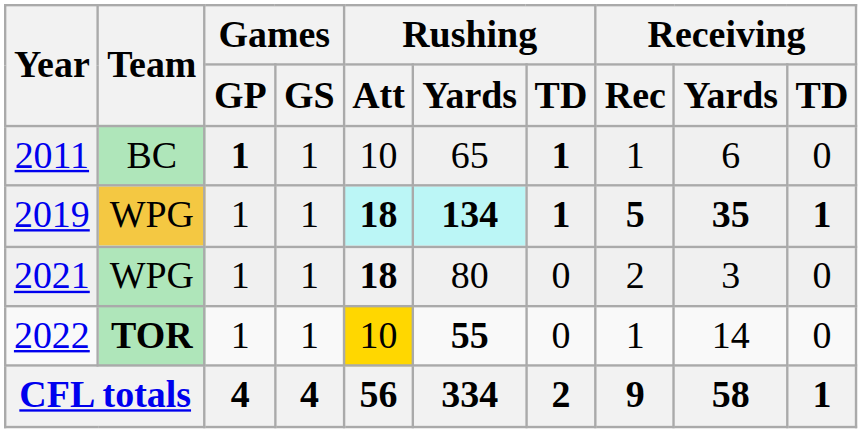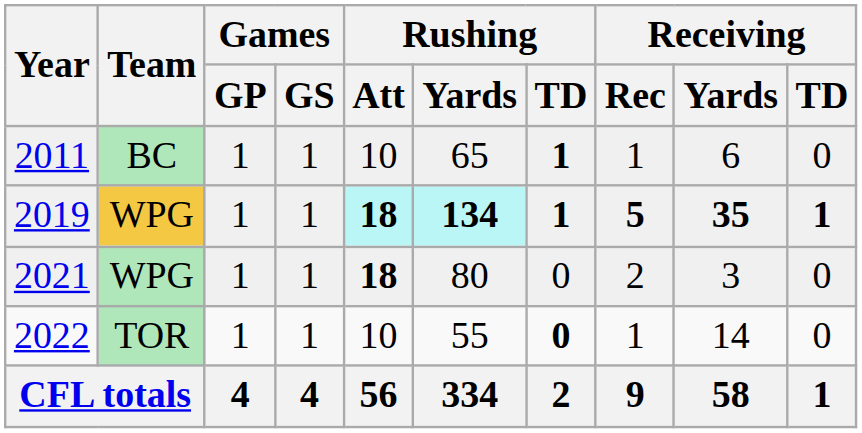(240, 154) bold -> (240, 154) normal
(152, 335) bold -> (152, 335) normal
(378, 335) gold background -> (378, 335) no background
(470, 335) bold -> (470, 335) normal
(561, 335) normal -> (561, 335) bold
